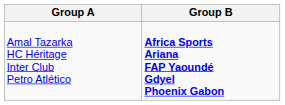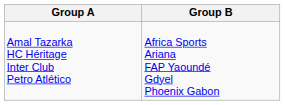(184, 67) bold -> (182, 67) normal
